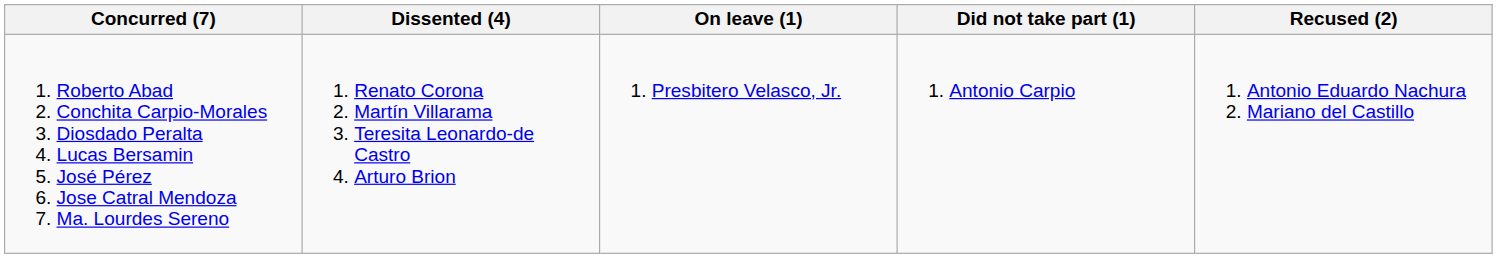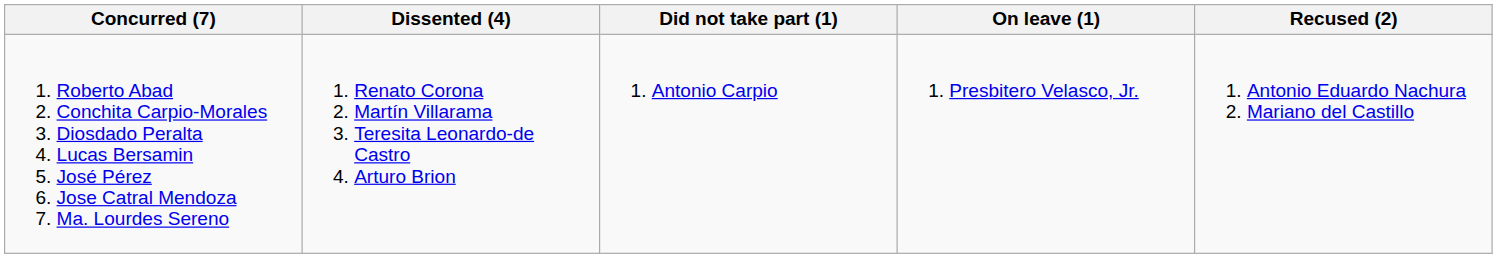columns swapped: (1046, 19) <-> (749, 19)
